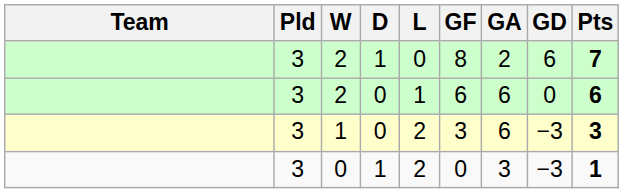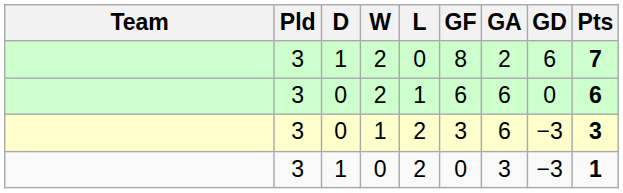columns swapped: (341, 22) <-> (380, 22)
